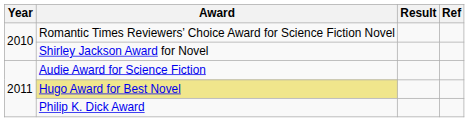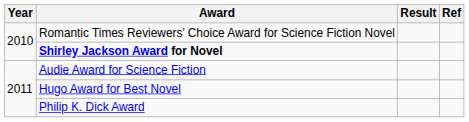(124, 51) normal -> (131, 51) bold
(110, 88) khaki background -> (110, 88) no background
